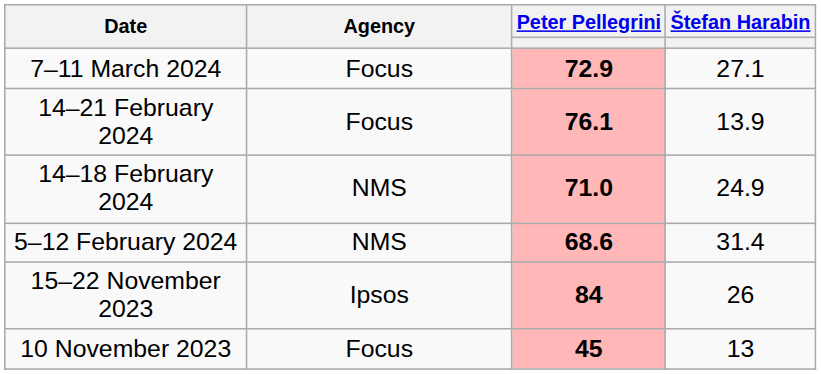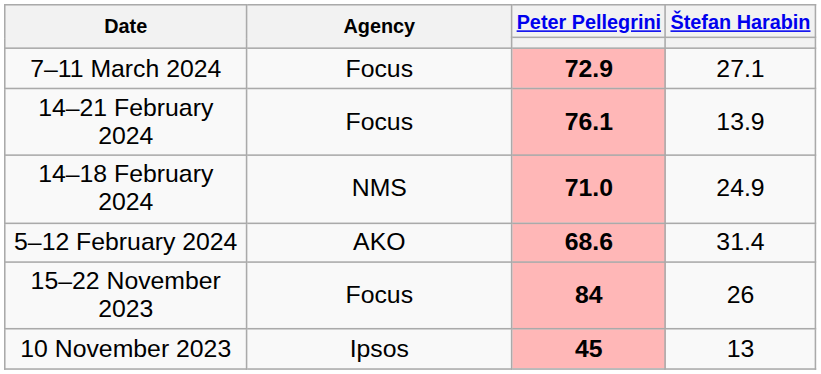(379, 242) NMS -> (379, 242) AKO
(379, 295) Ipsos -> (379, 295) Focus
(379, 348) Focus -> (379, 348) Ipsos
